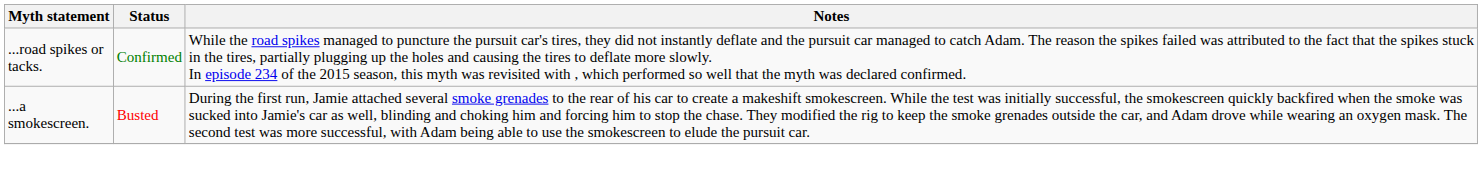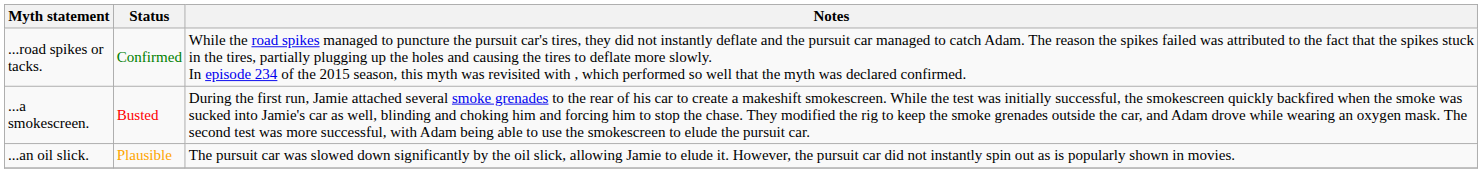+ row: (48, 155)
